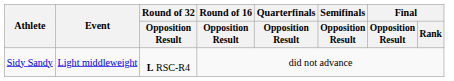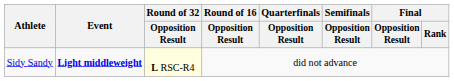(97, 62) normal -> (100, 62) bold
(168, 68) no background -> (173, 68) lightyellow background
